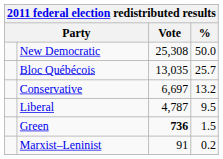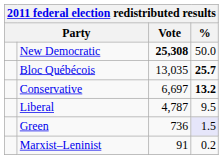(172, 51) normal -> (172, 51) bold
(205, 70) normal -> (205, 70) bold
(205, 88) normal -> (205, 88) bold
(179, 126) bold -> (179, 126) normal
(208, 126) no background -> (208, 126) lavender background
